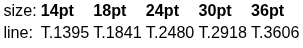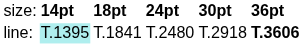(65, 33) no background -> (65, 33) paleturquoise background
(275, 33) normal -> (275, 33) bold
